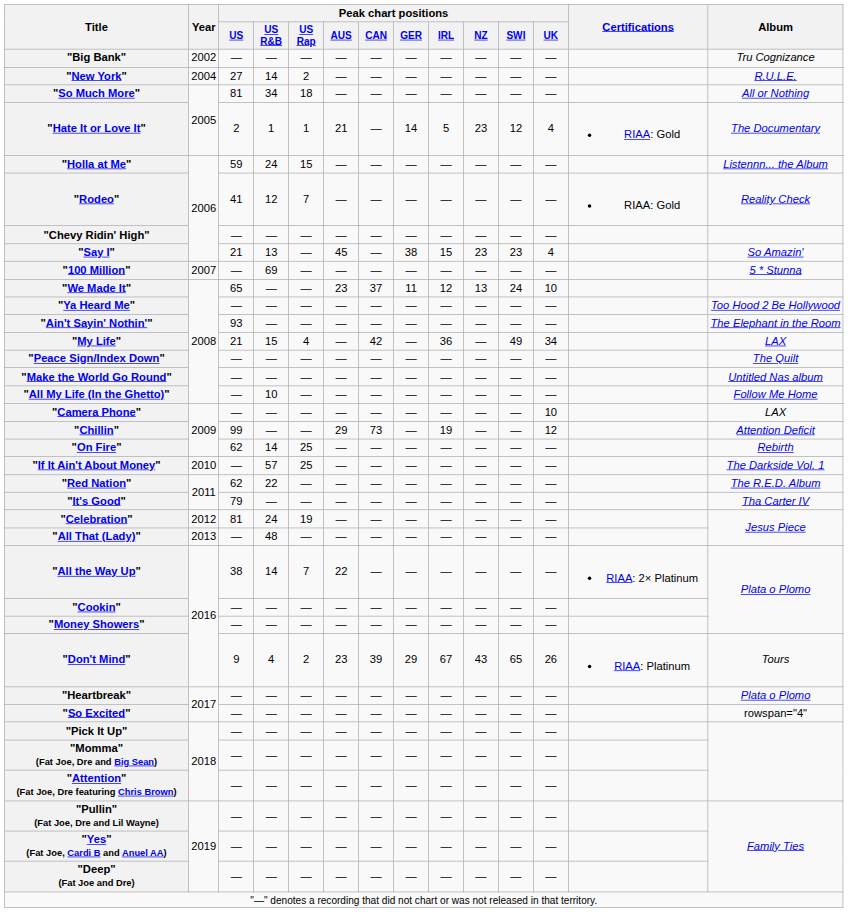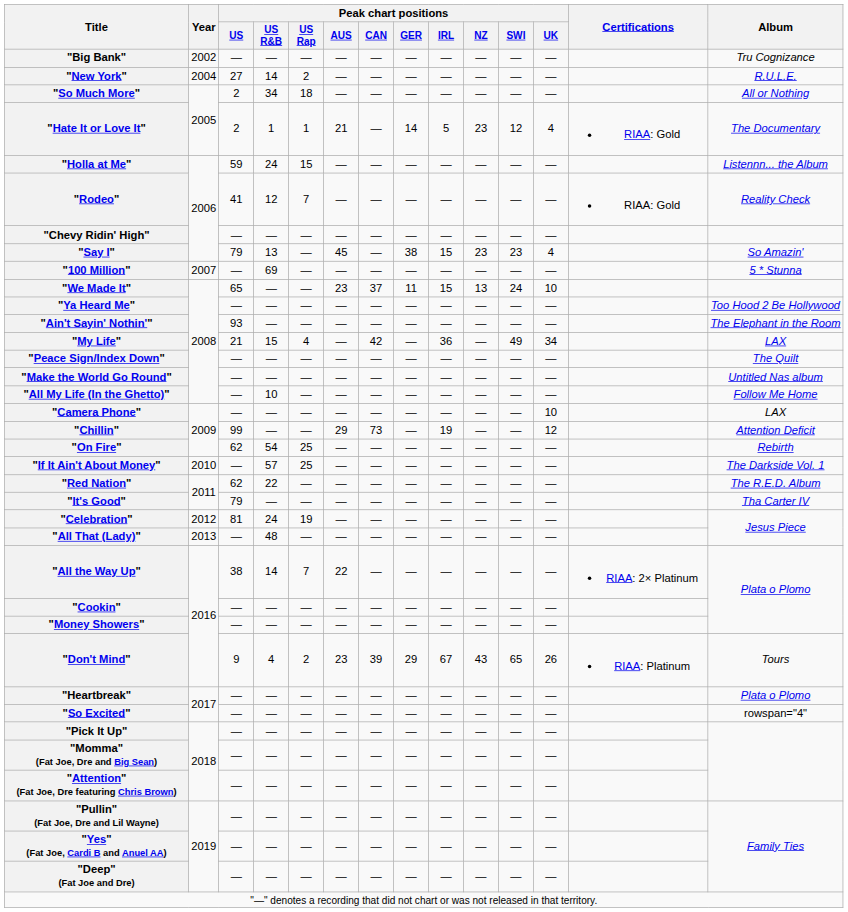(236, 93) 81 -> (236, 93) 2
(236, 252) 21 -> (236, 252) 79
(446, 288) 12 -> (446, 288) 15
(271, 447) 14 -> (271, 447) 54
